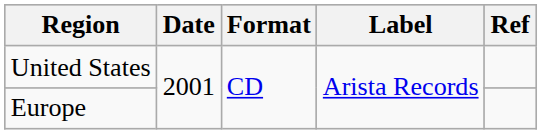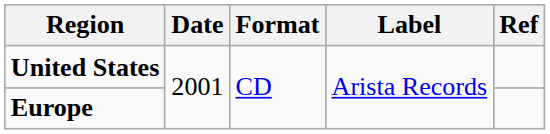(81, 66) normal -> (85, 66) bold
(48, 107) normal -> (52, 107) bold
